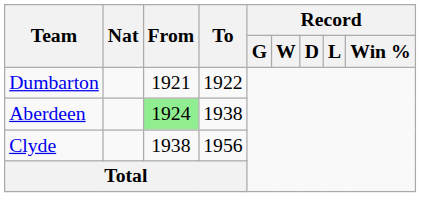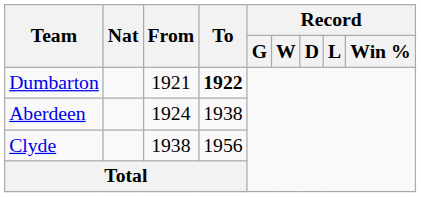(223, 82) normal -> (223, 82) bold
(171, 113) lightgreen background -> (171, 113) no background
